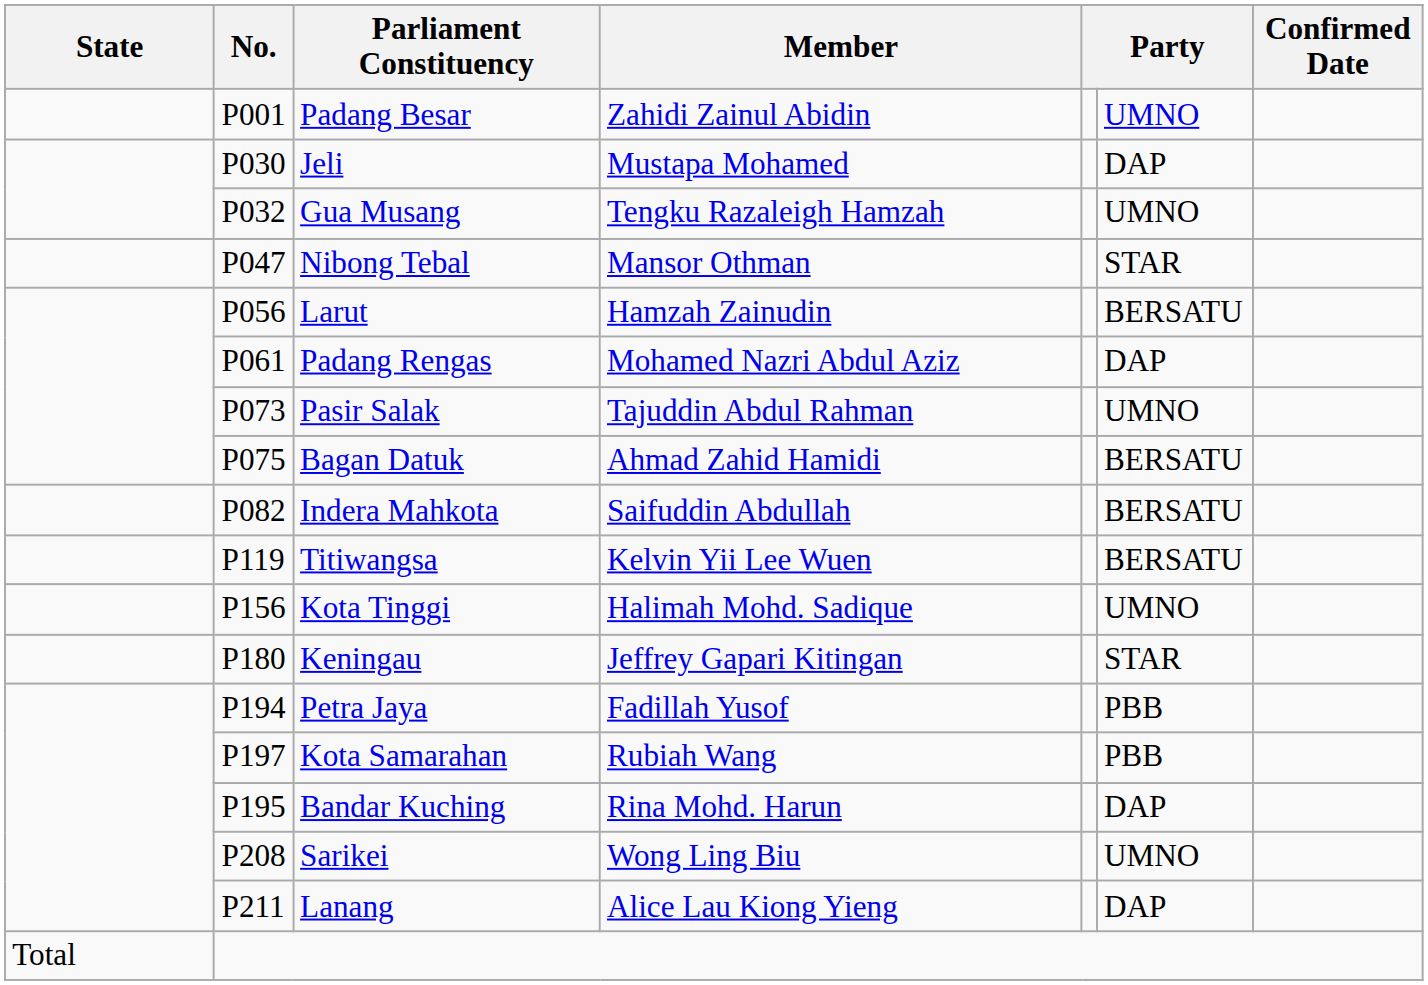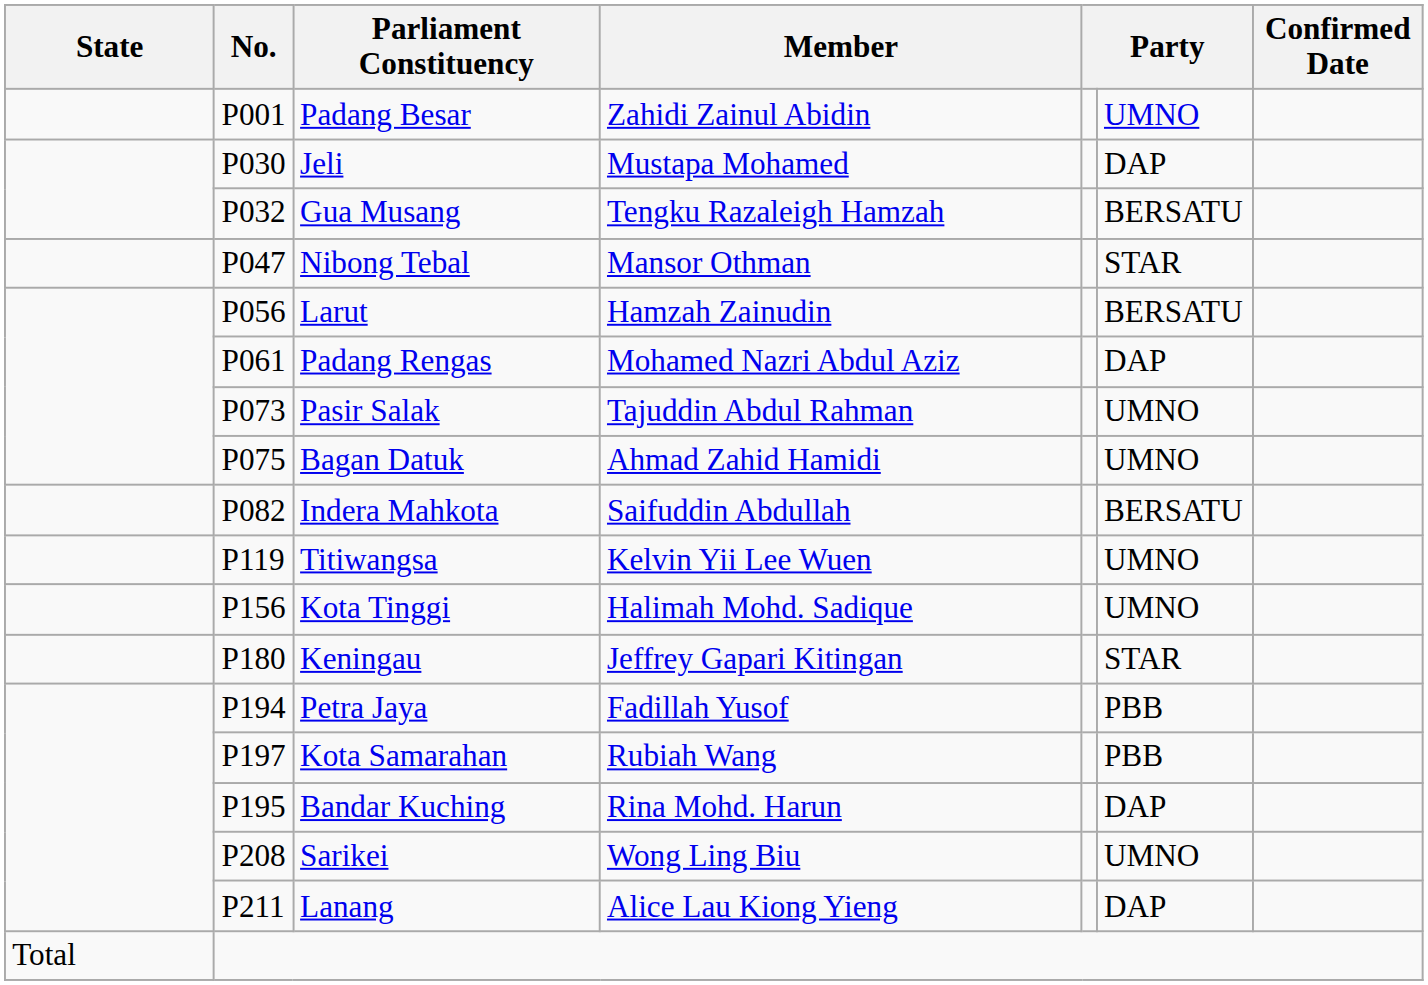(1152, 212) UMNO -> (1173, 212) BERSATU
(1173, 460) BERSATU -> (1152, 460) UMNO
(1173, 559) BERSATU -> (1152, 559) UMNO
